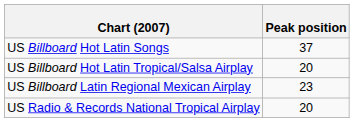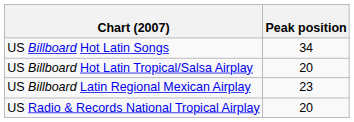(306, 48) 37 -> (306, 48) 34
